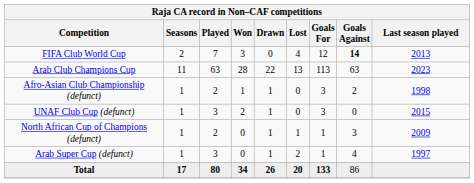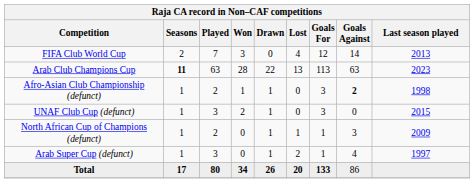(354, 54) bold -> (354, 54) normal
(182, 70) normal -> (182, 70) bold
(354, 91) normal -> (354, 91) bold
